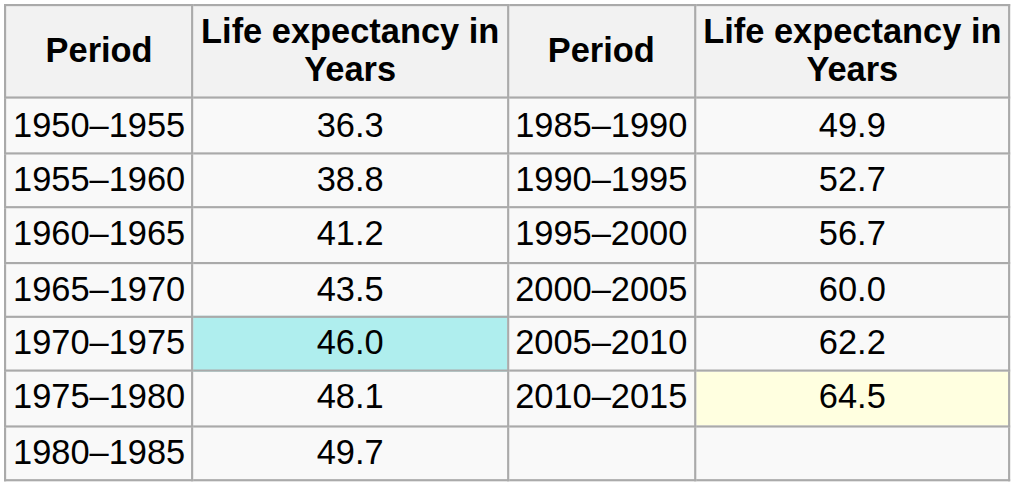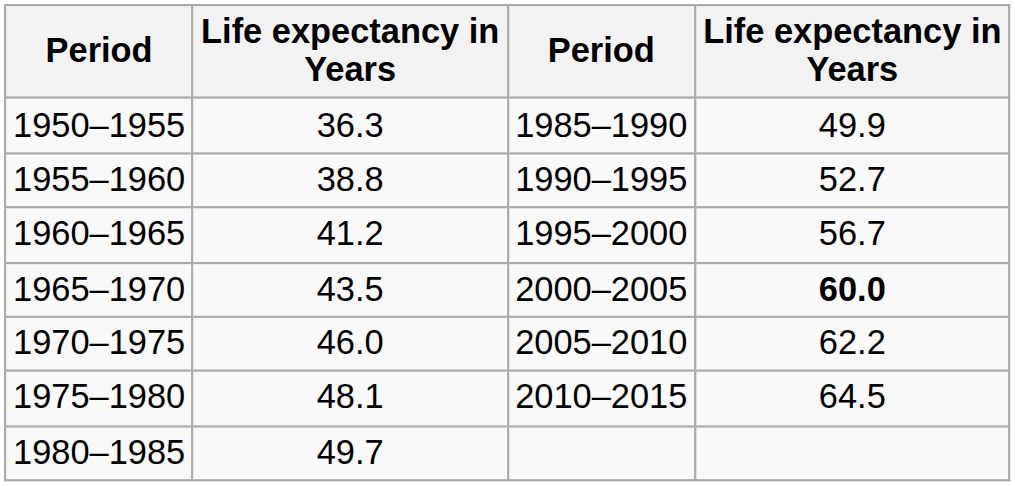(852, 288) normal -> (852, 288) bold
(350, 343) paleturquoise background -> (350, 343) no background
(852, 397) lightyellow background -> (852, 397) no background
